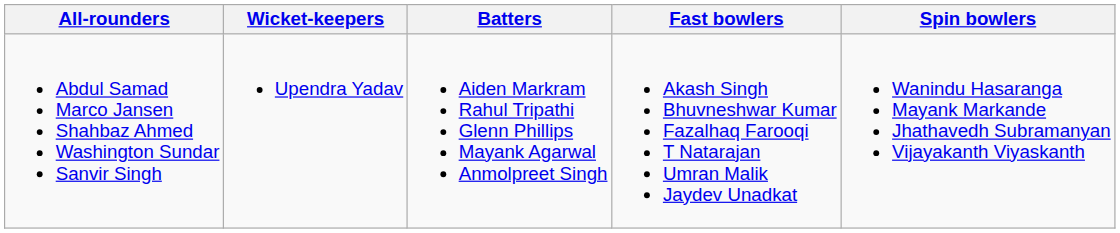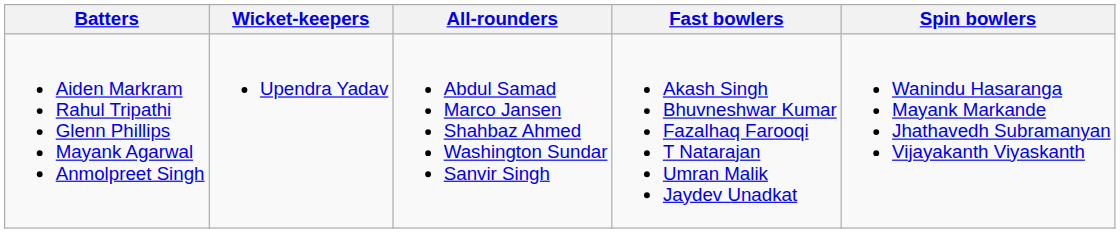columns swapped: (510, 19) <-> (114, 19)
